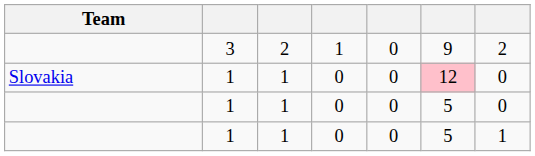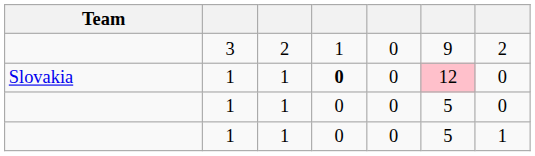(339, 77) normal -> (339, 77) bold
